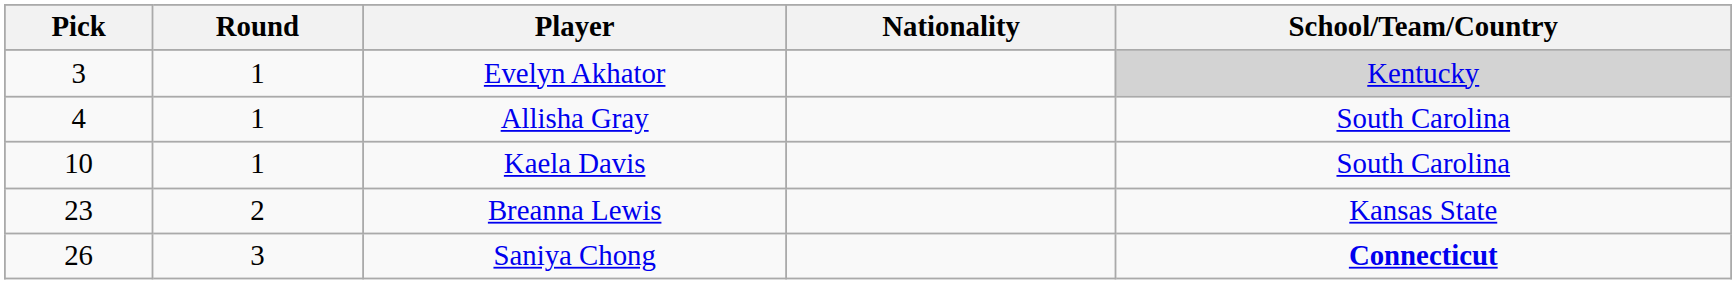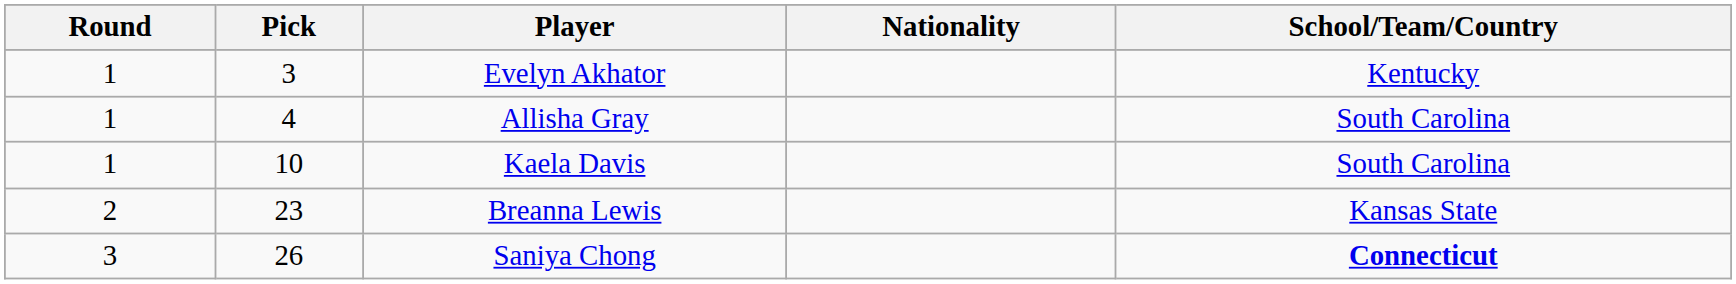columns swapped: (257, 27) <-> (79, 27)
(1423, 73) lightgrey background -> (1423, 73) no background
